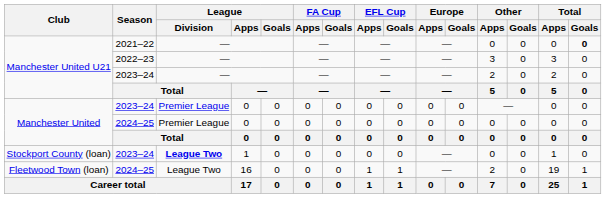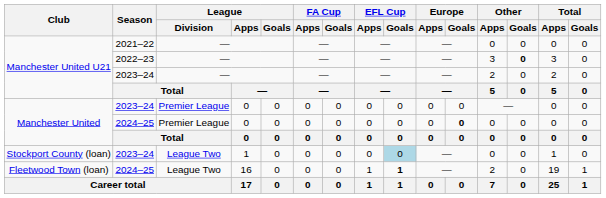(584, 43) bold -> (584, 43) normal
(523, 59) normal -> (523, 59) bold
(461, 122) normal -> (461, 122) bold
(194, 153) bold -> (194, 153) normal
(400, 153) no background -> (400, 153) lightblue background
(400, 169) normal -> (400, 169) bold
